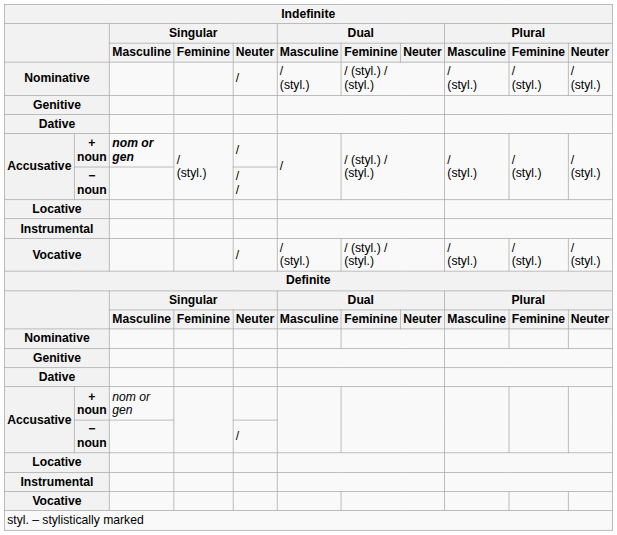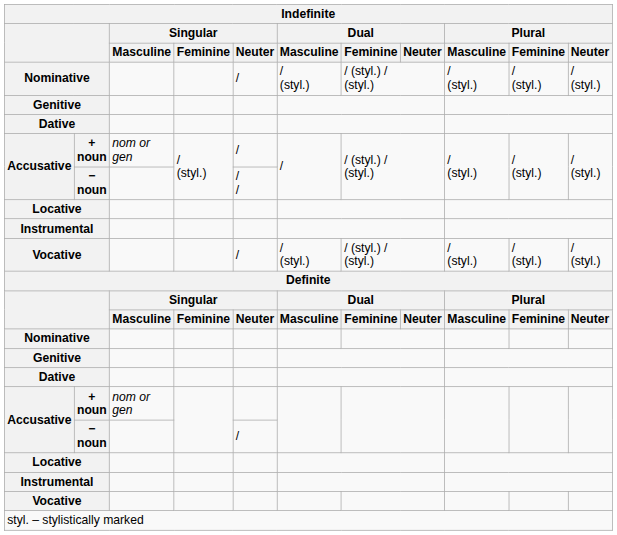(133, 150) bold -> (131, 150) normal
